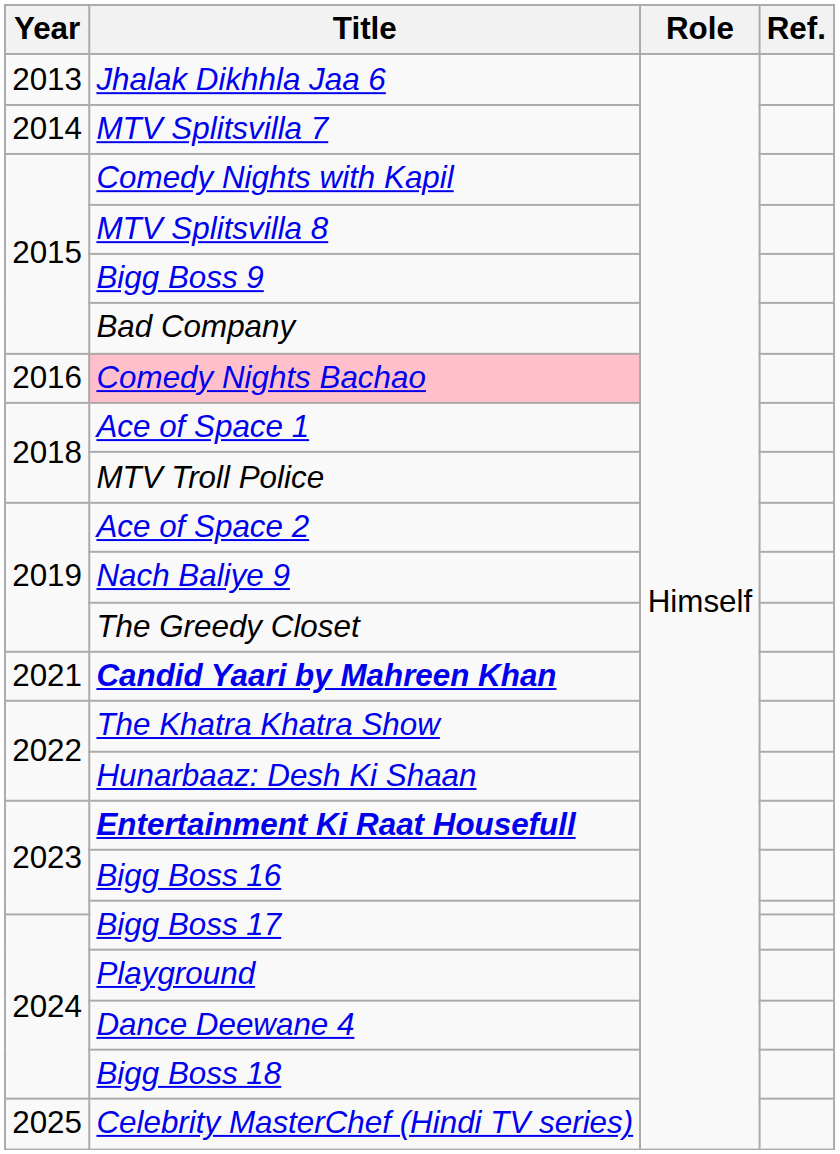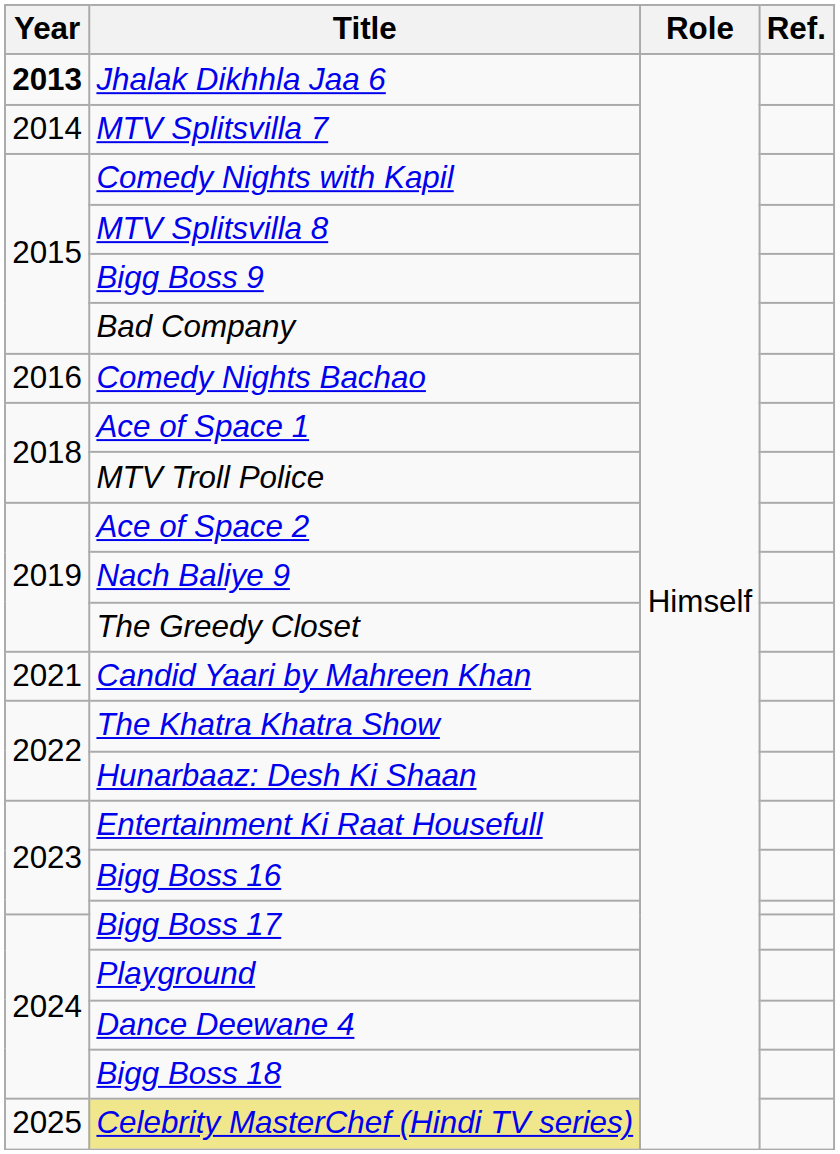(47, 79) normal -> (47, 79) bold
(261, 377) pink background -> (261, 377) no background
(326, 675) bold -> (314, 675) normal
(336, 825) bold -> (320, 825) normal
(365, 1123) no background -> (365, 1123) khaki background
